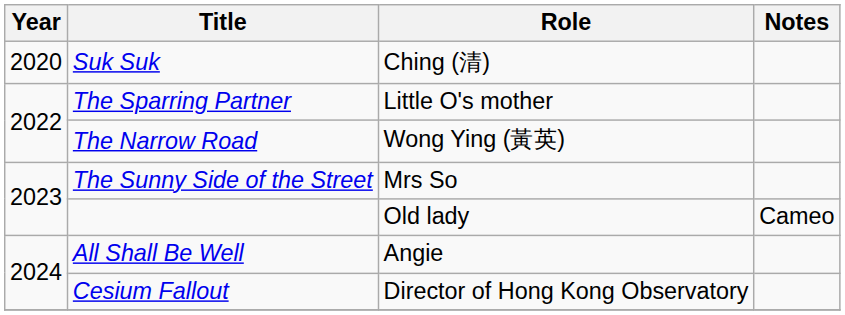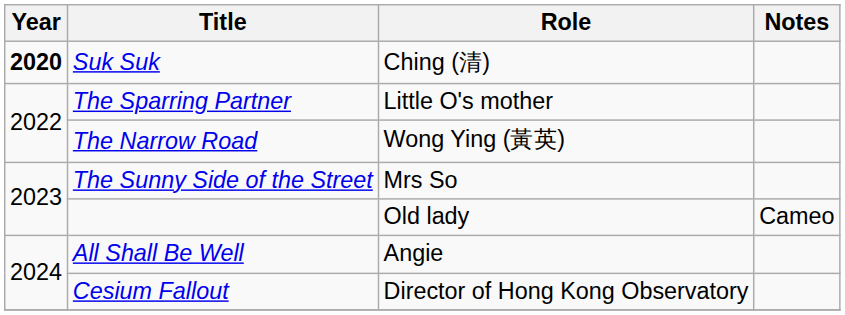(36, 62) normal -> (36, 62) bold
